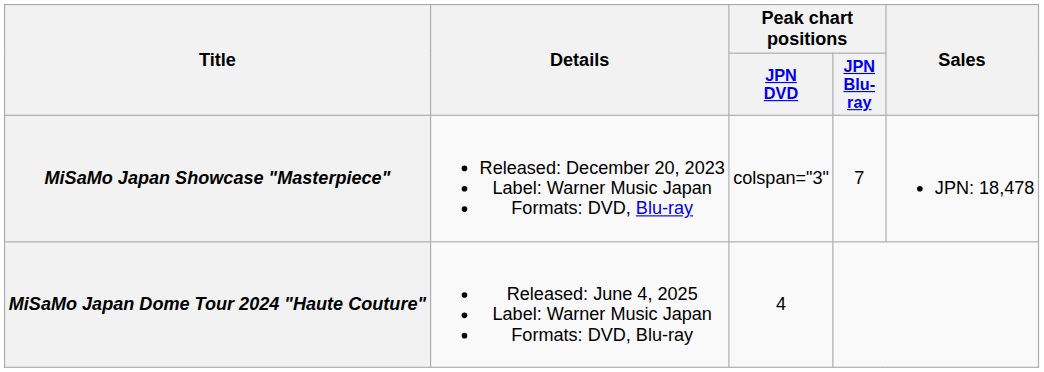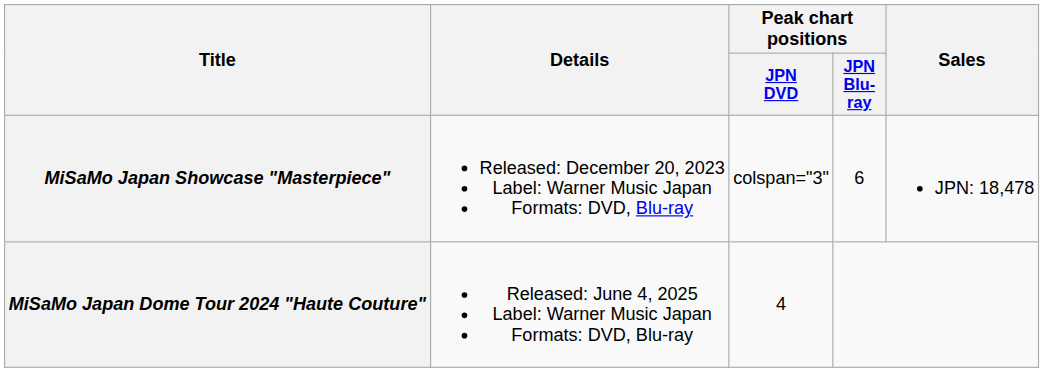(859, 178) 7 -> (859, 178) 6
